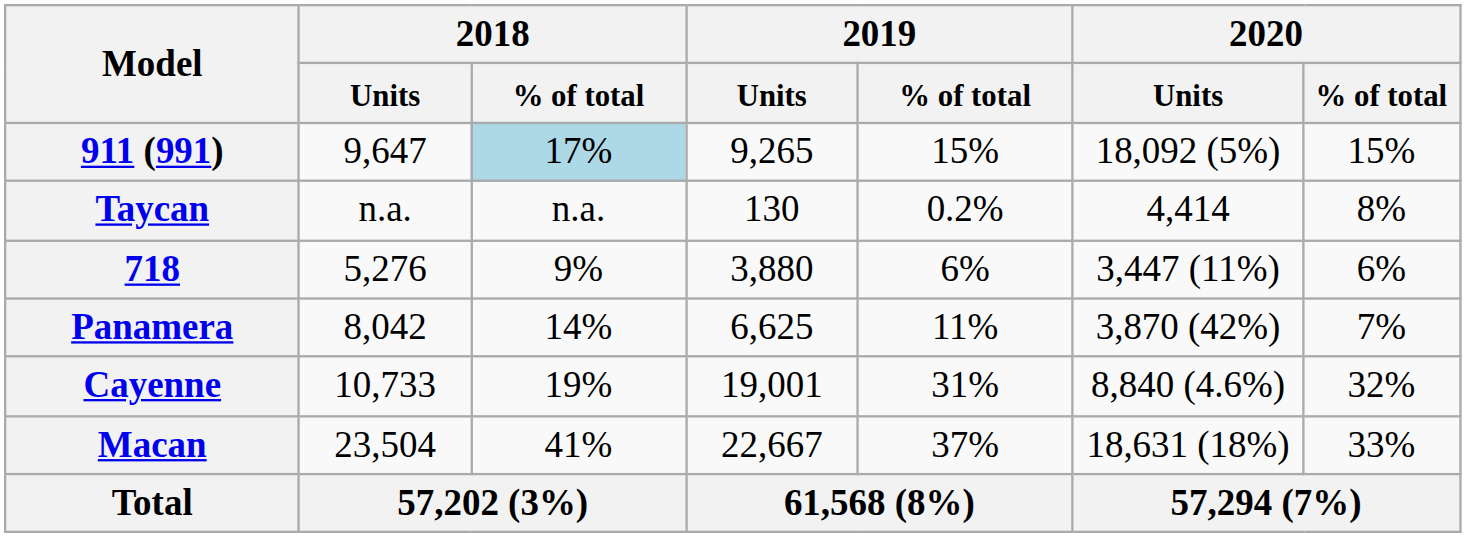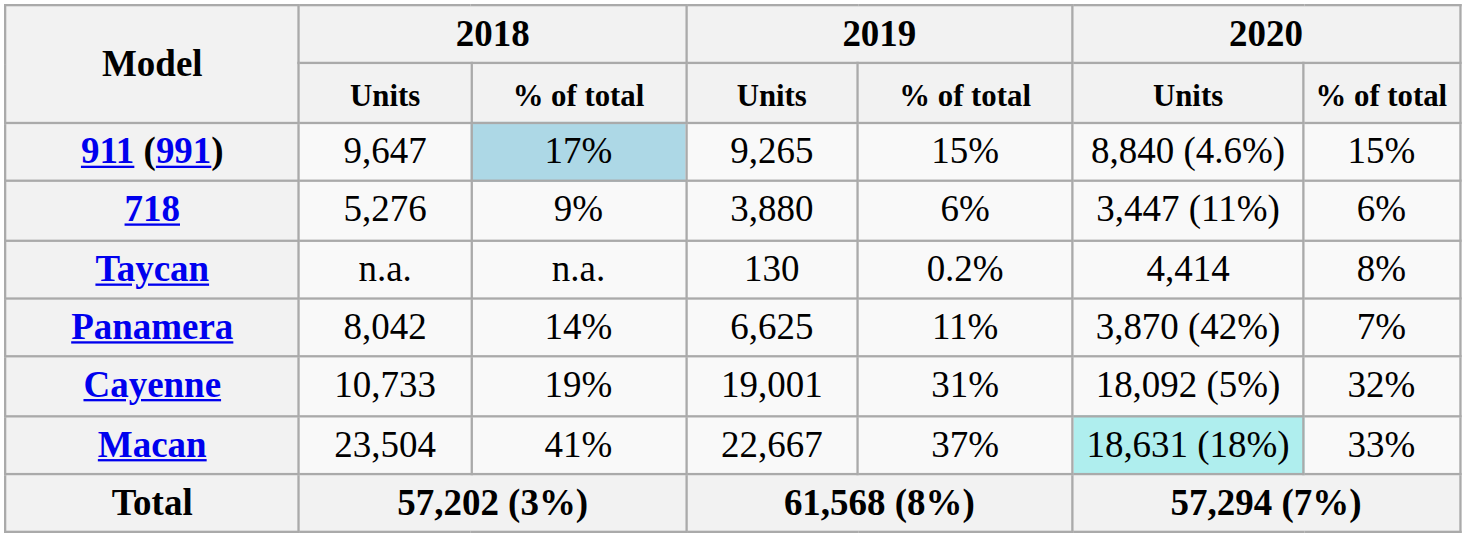(1188, 151) 18,092 (5%) -> (1188, 151) 8,840 (4.6%)
rows swapped: (152, 268) <-> (152, 209)
(1188, 385) 8,840 (4.6%) -> (1188, 385) 18,092 (5%)
(1188, 444) no background -> (1188, 444) paleturquoise background
